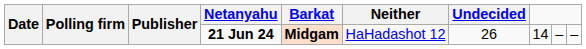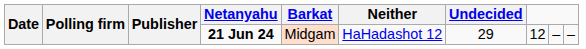(312, 34) bold -> (310, 34) normal
(489, 34) 26 -> (486, 34) 29
(541, 34) 14 -> (537, 34) 12
